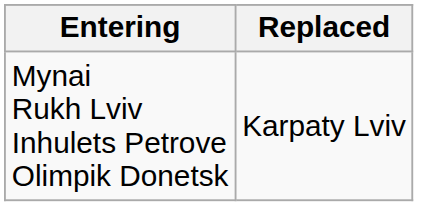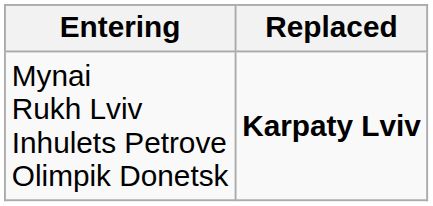(324, 125) normal -> (331, 125) bold
